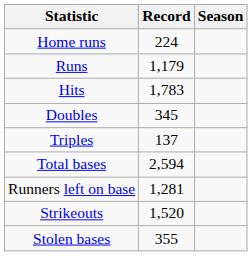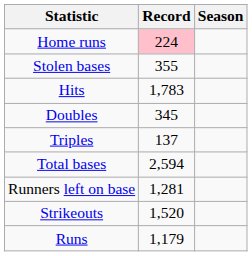(166, 41) no background -> (166, 41) pink background
rows swapped: (72, 66) <-> (72, 238)
